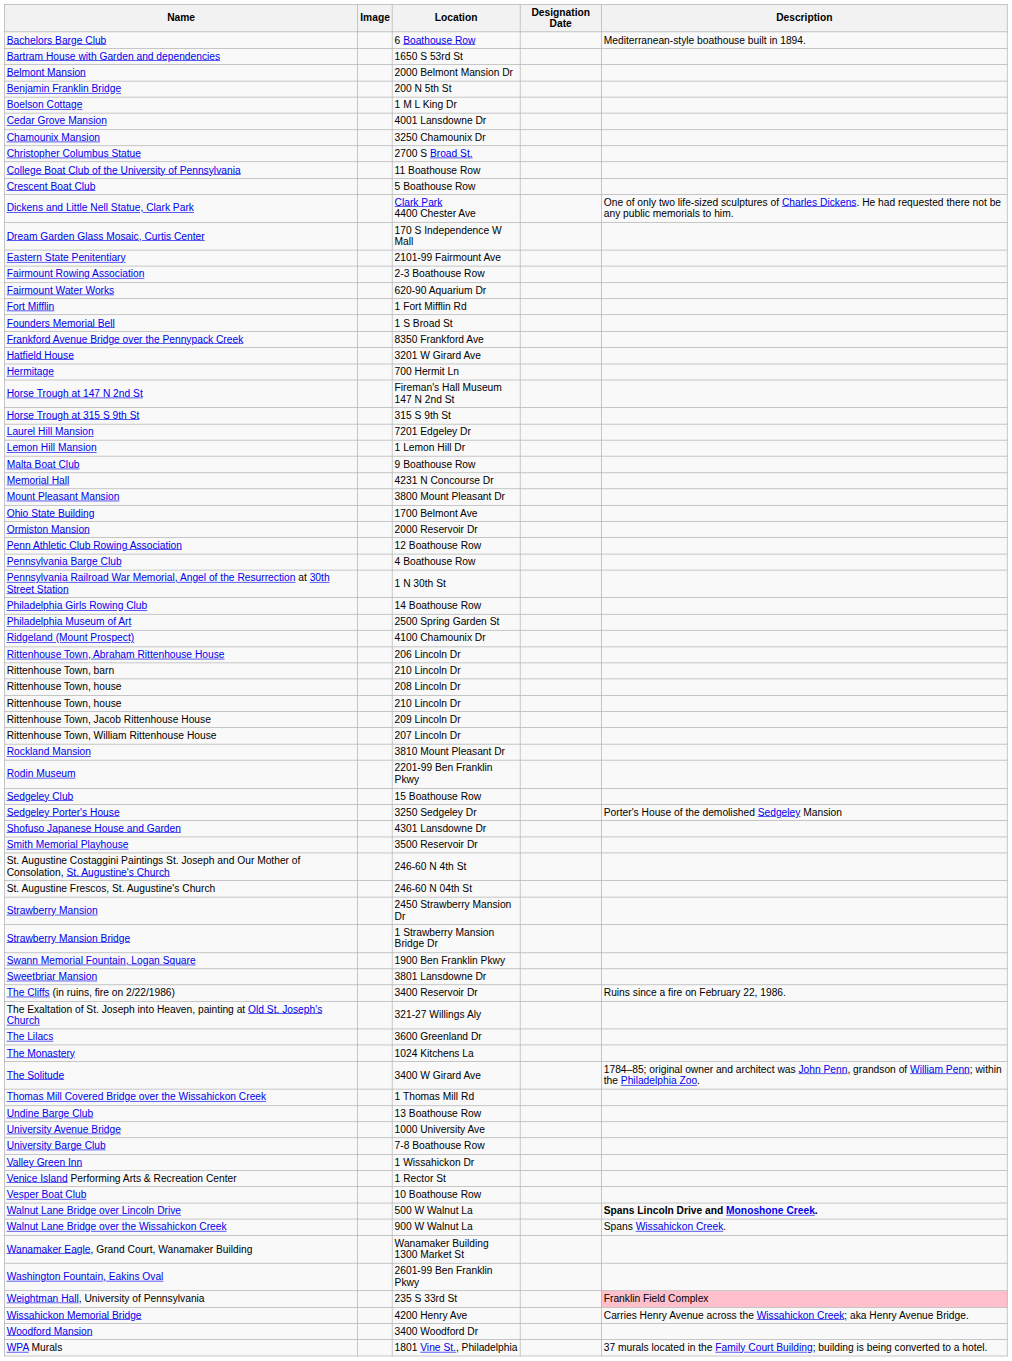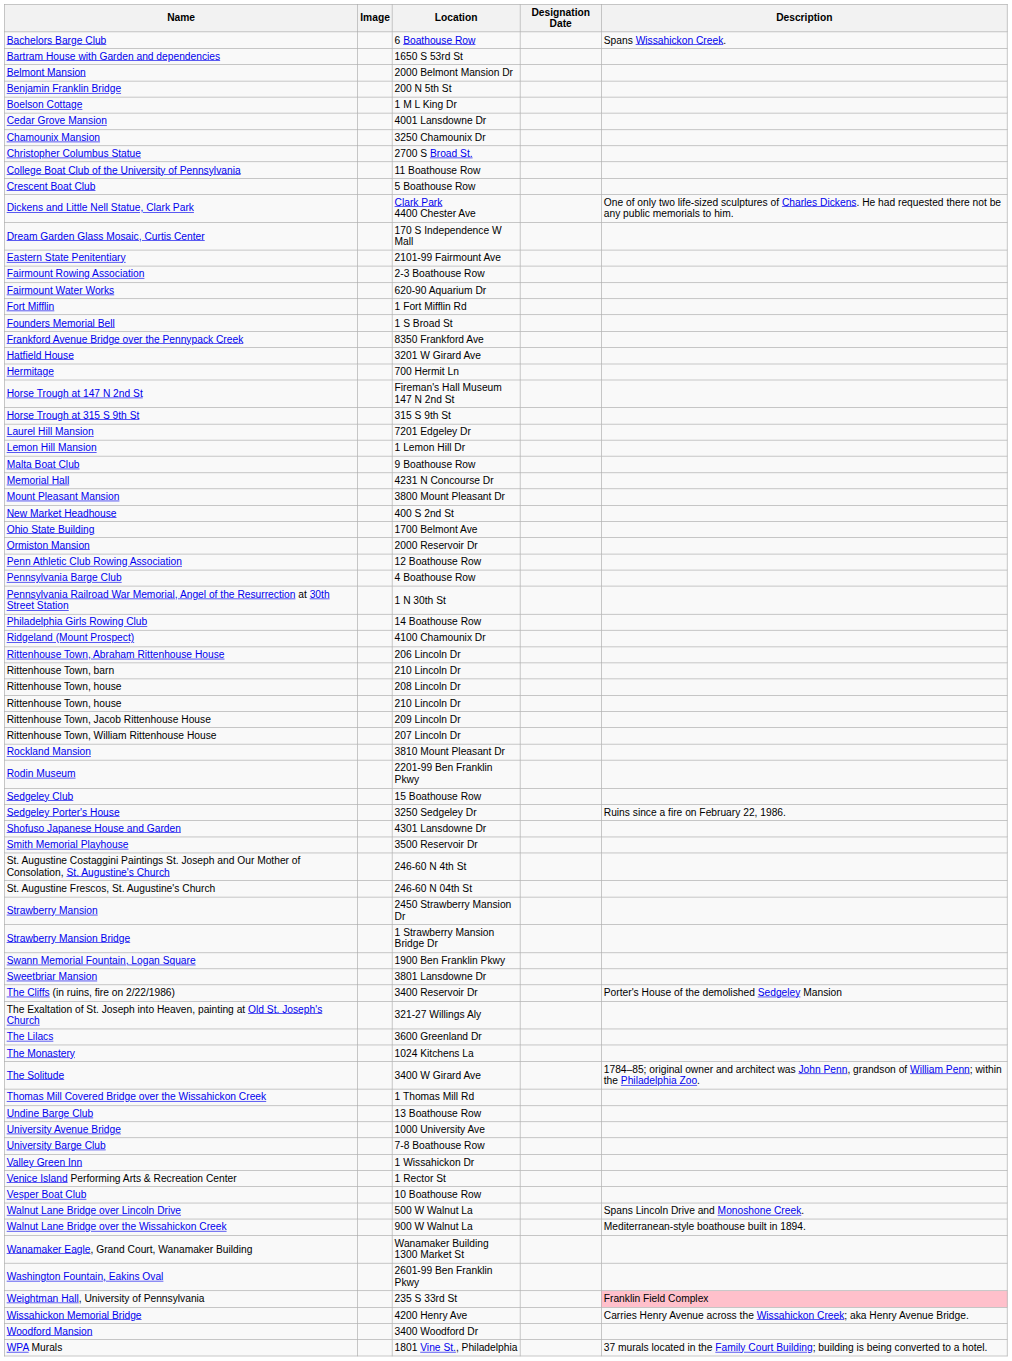(705, 40) Mediterranean-style boathouse built in 1894. -> (665, 40) Spans Wissahickon Creek.
+ row: (62, 513)
- row: (69, 622)
(723, 812) Porter's House of the demolished Sedgeley Mansion -> (695, 812) Ruins since a fire on February 22, 1986.
(695, 993) Ruins since a fire on February 22, 1986. -> (723, 993) Porter's House of the demolished Sedgeley Mansion
(711, 1211) bold -> (704, 1211) normal
(665, 1227) Spans Wissahickon Creek. -> (705, 1227) Mediterranean-style boathouse built in 1894.
